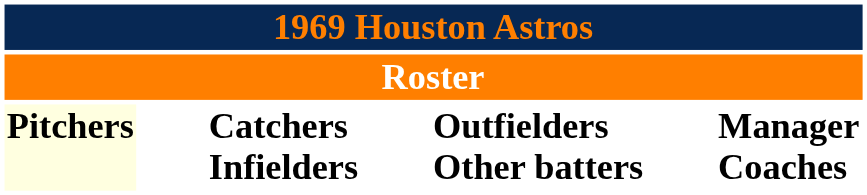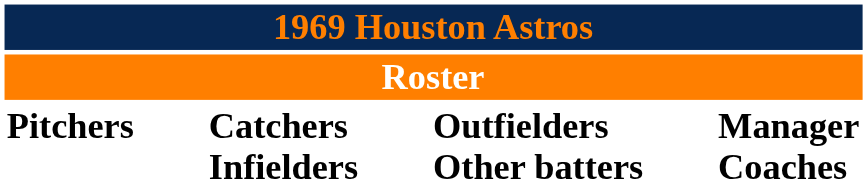(70, 126) lightyellow background -> (70, 126) no background
